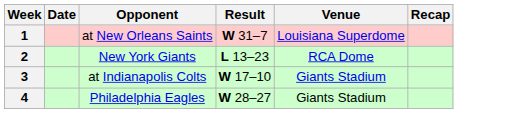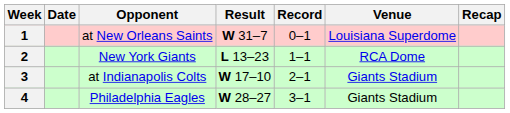+ column: (300, 14)
